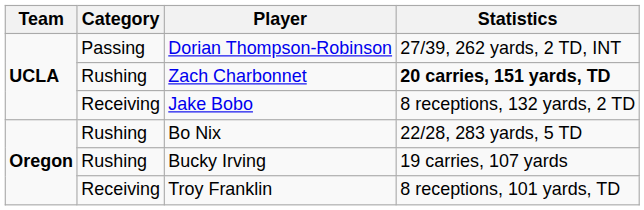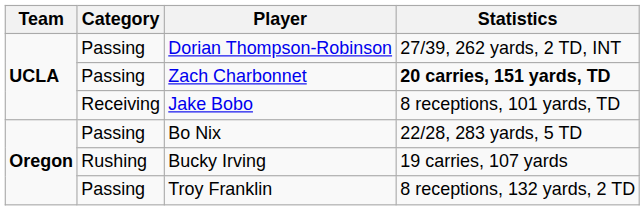(114, 76) Rushing -> (113, 76) Passing
(518, 104) 8 receptions, 132 yards, 2 TD -> (510, 104) 8 receptions, 101 yards, TD
(114, 133) Rushing -> (113, 133) Passing
(121, 190) Receiving -> (113, 190) Passing
(510, 190) 8 receptions, 101 yards, TD -> (518, 190) 8 receptions, 132 yards, 2 TD
